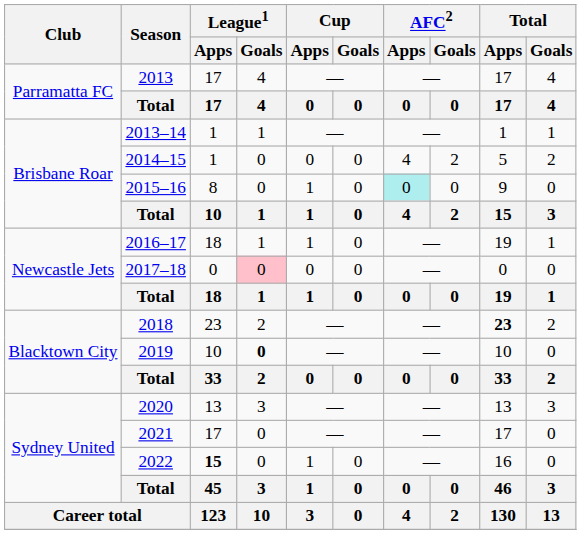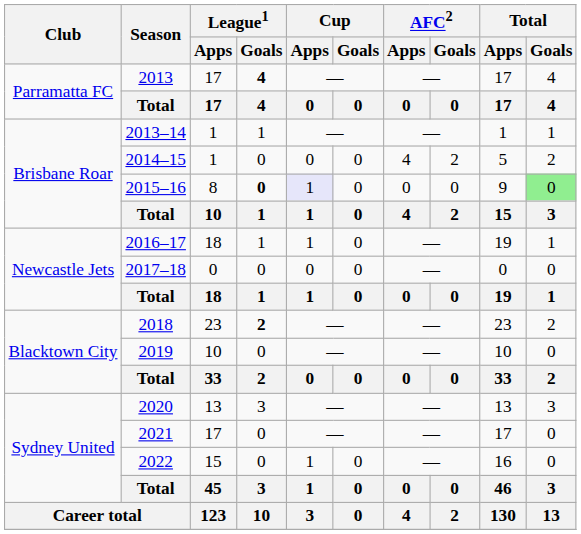(261, 77) normal -> (261, 77) bold
(261, 187) normal -> (261, 187) bold
(310, 187) no background -> (310, 187) lavender background
(406, 187) paleturquoise background -> (406, 187) no background
(551, 187) no background -> (551, 187) lightgreen background
(261, 269) pink background -> (261, 269) no background
(261, 324) normal -> (261, 324) bold
(503, 324) bold -> (503, 324) normal
(261, 351) bold -> (261, 351) normal
(213, 461) bold -> (213, 461) normal
